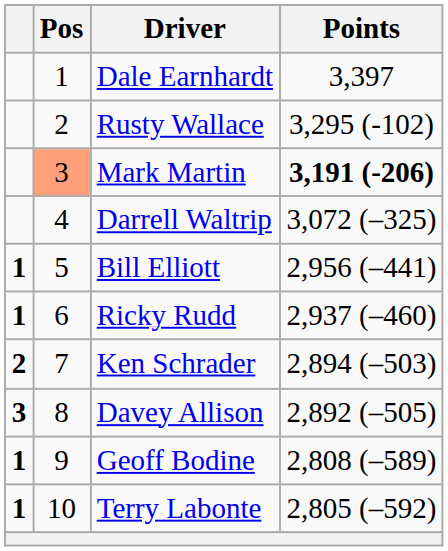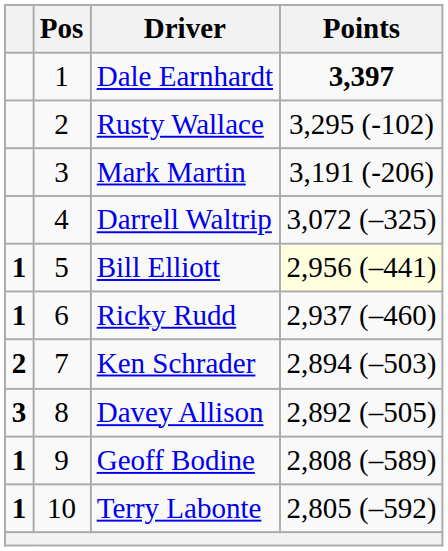(361, 76) normal -> (361, 76) bold
(61, 172) lightsalmon background -> (61, 172) no background
(361, 172) bold -> (361, 172) normal
(361, 267) no background -> (361, 267) lightyellow background
